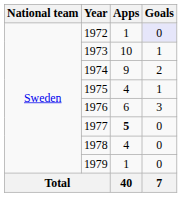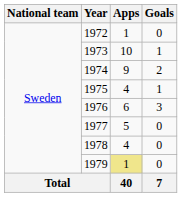(159, 32) lavender background -> (159, 32) no background
(126, 126) bold -> (126, 126) normal
(126, 164) no background -> (126, 164) khaki background
